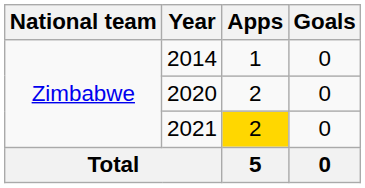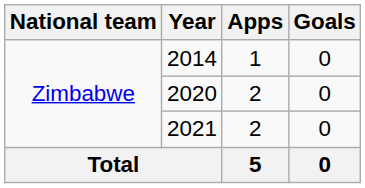(255, 128) gold background -> (255, 128) no background
